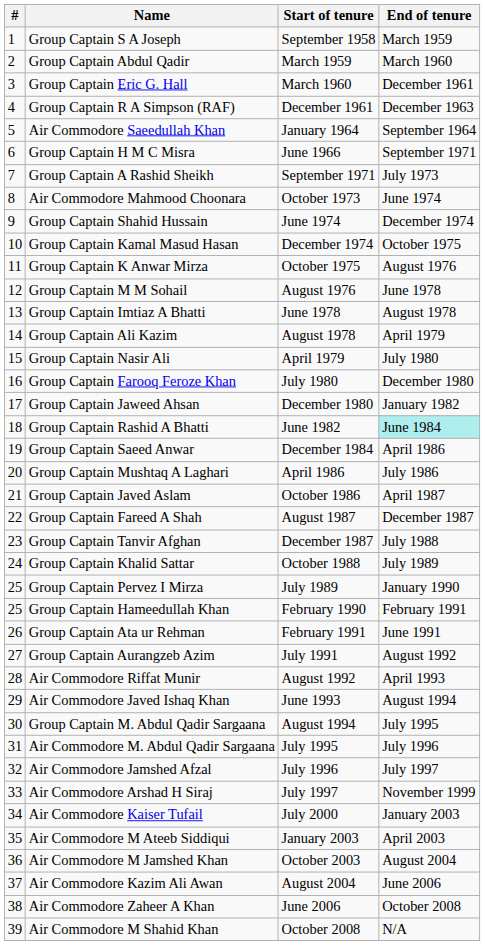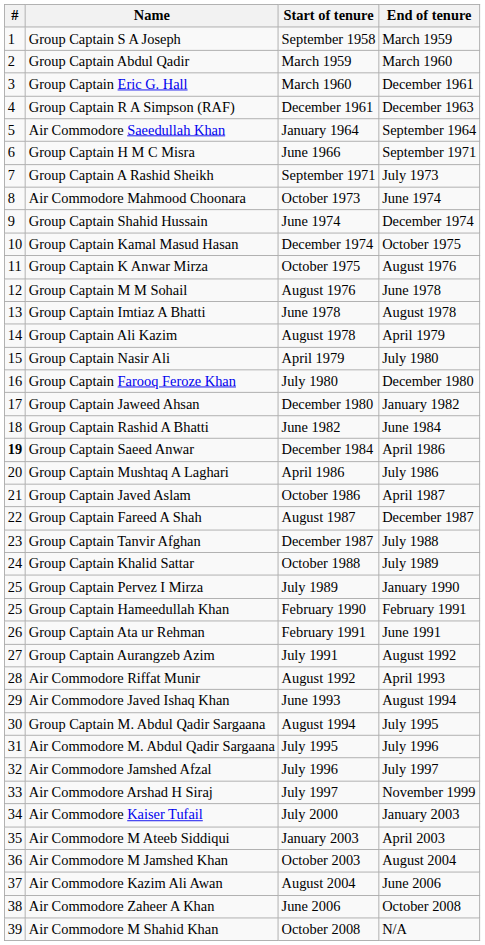(412, 426) paleturquoise background -> (412, 426) no background
(15, 449) normal -> (15, 449) bold
